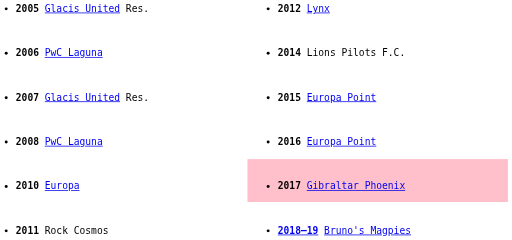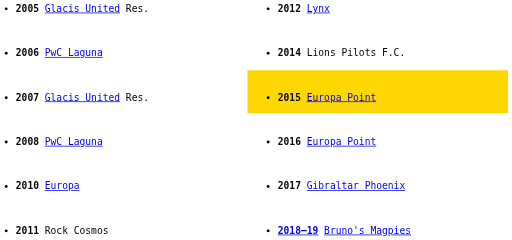(378, 97) no background -> (378, 97) gold background
(378, 186) pink background -> (378, 186) no background
